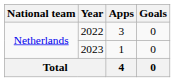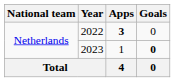(121, 31) normal -> (121, 31) bold
(153, 49) normal -> (153, 49) bold
